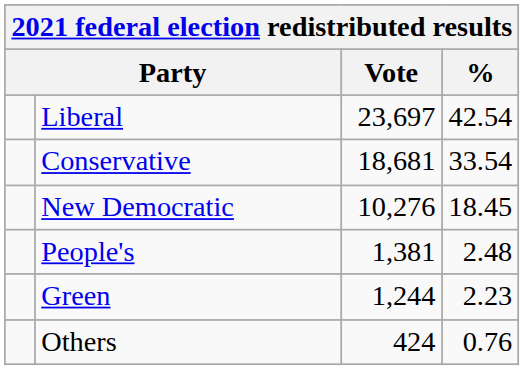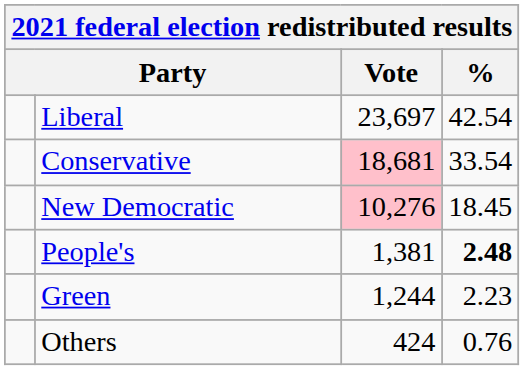(396, 161) no background -> (396, 161) pink background
(396, 206) no background -> (396, 206) pink background
(487, 251) normal -> (487, 251) bold
